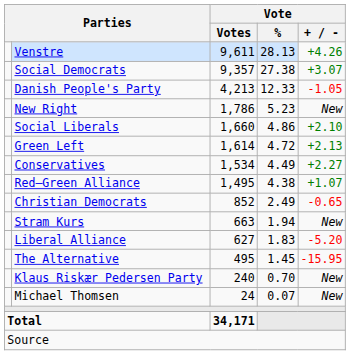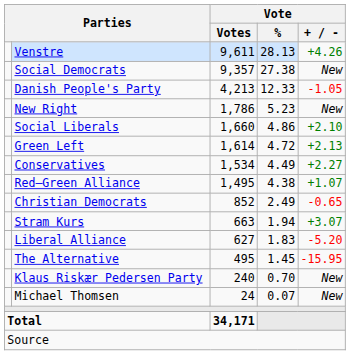(325, 70) +3.07 -> (332, 70) New
(332, 221) New -> (325, 221) +3.07
